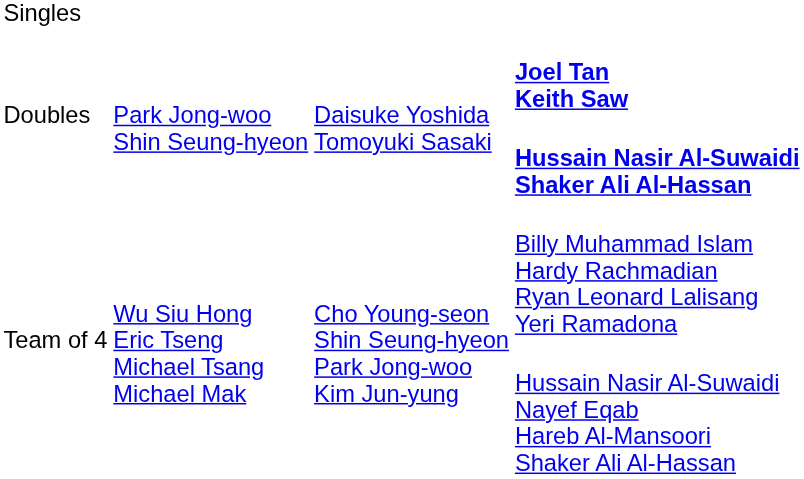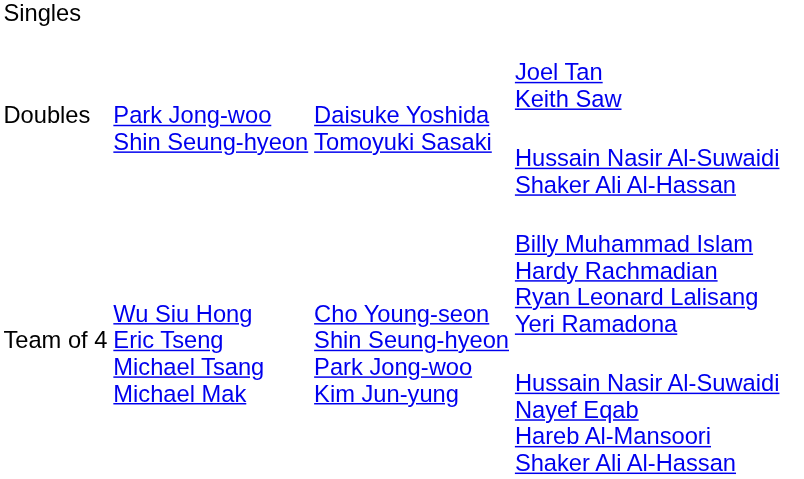(571, 86) bold -> (568, 86) normal
(657, 171) bold -> (647, 171) normal
